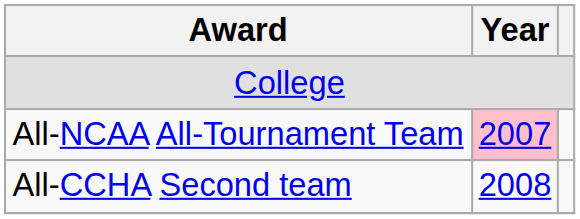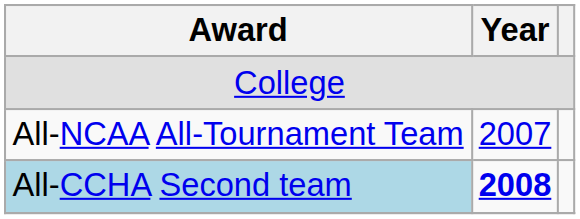(515, 133) pink background -> (515, 133) no background
(182, 185) no background -> (182, 185) lightblue background
(515, 185) normal -> (515, 185) bold
